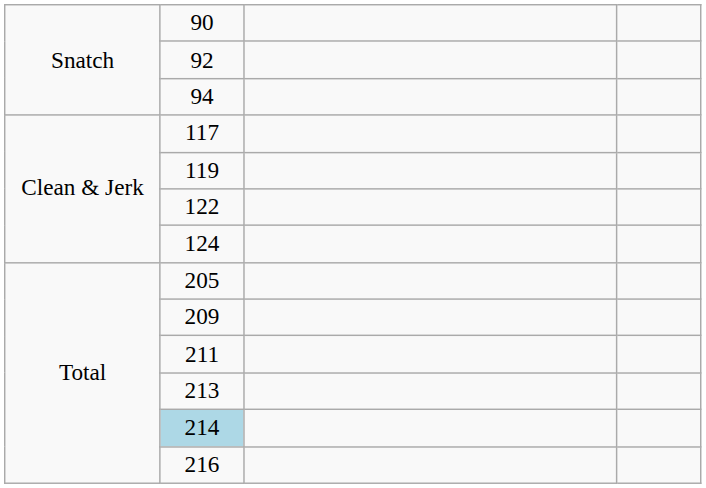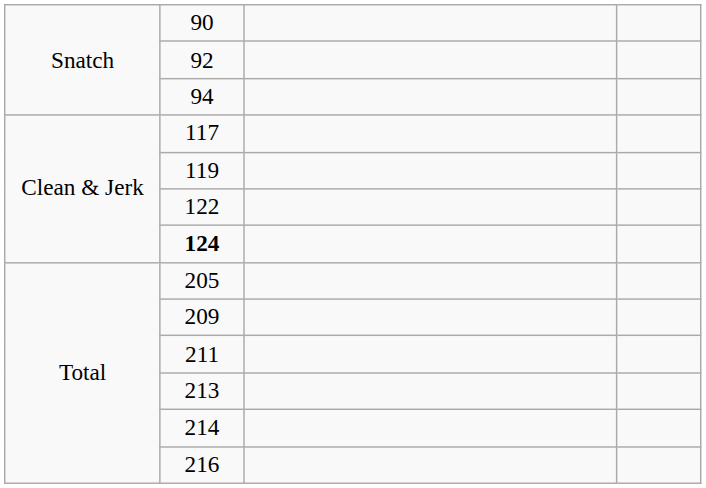(202, 243) normal -> (202, 243) bold
(202, 427) lightblue background -> (202, 427) no background
